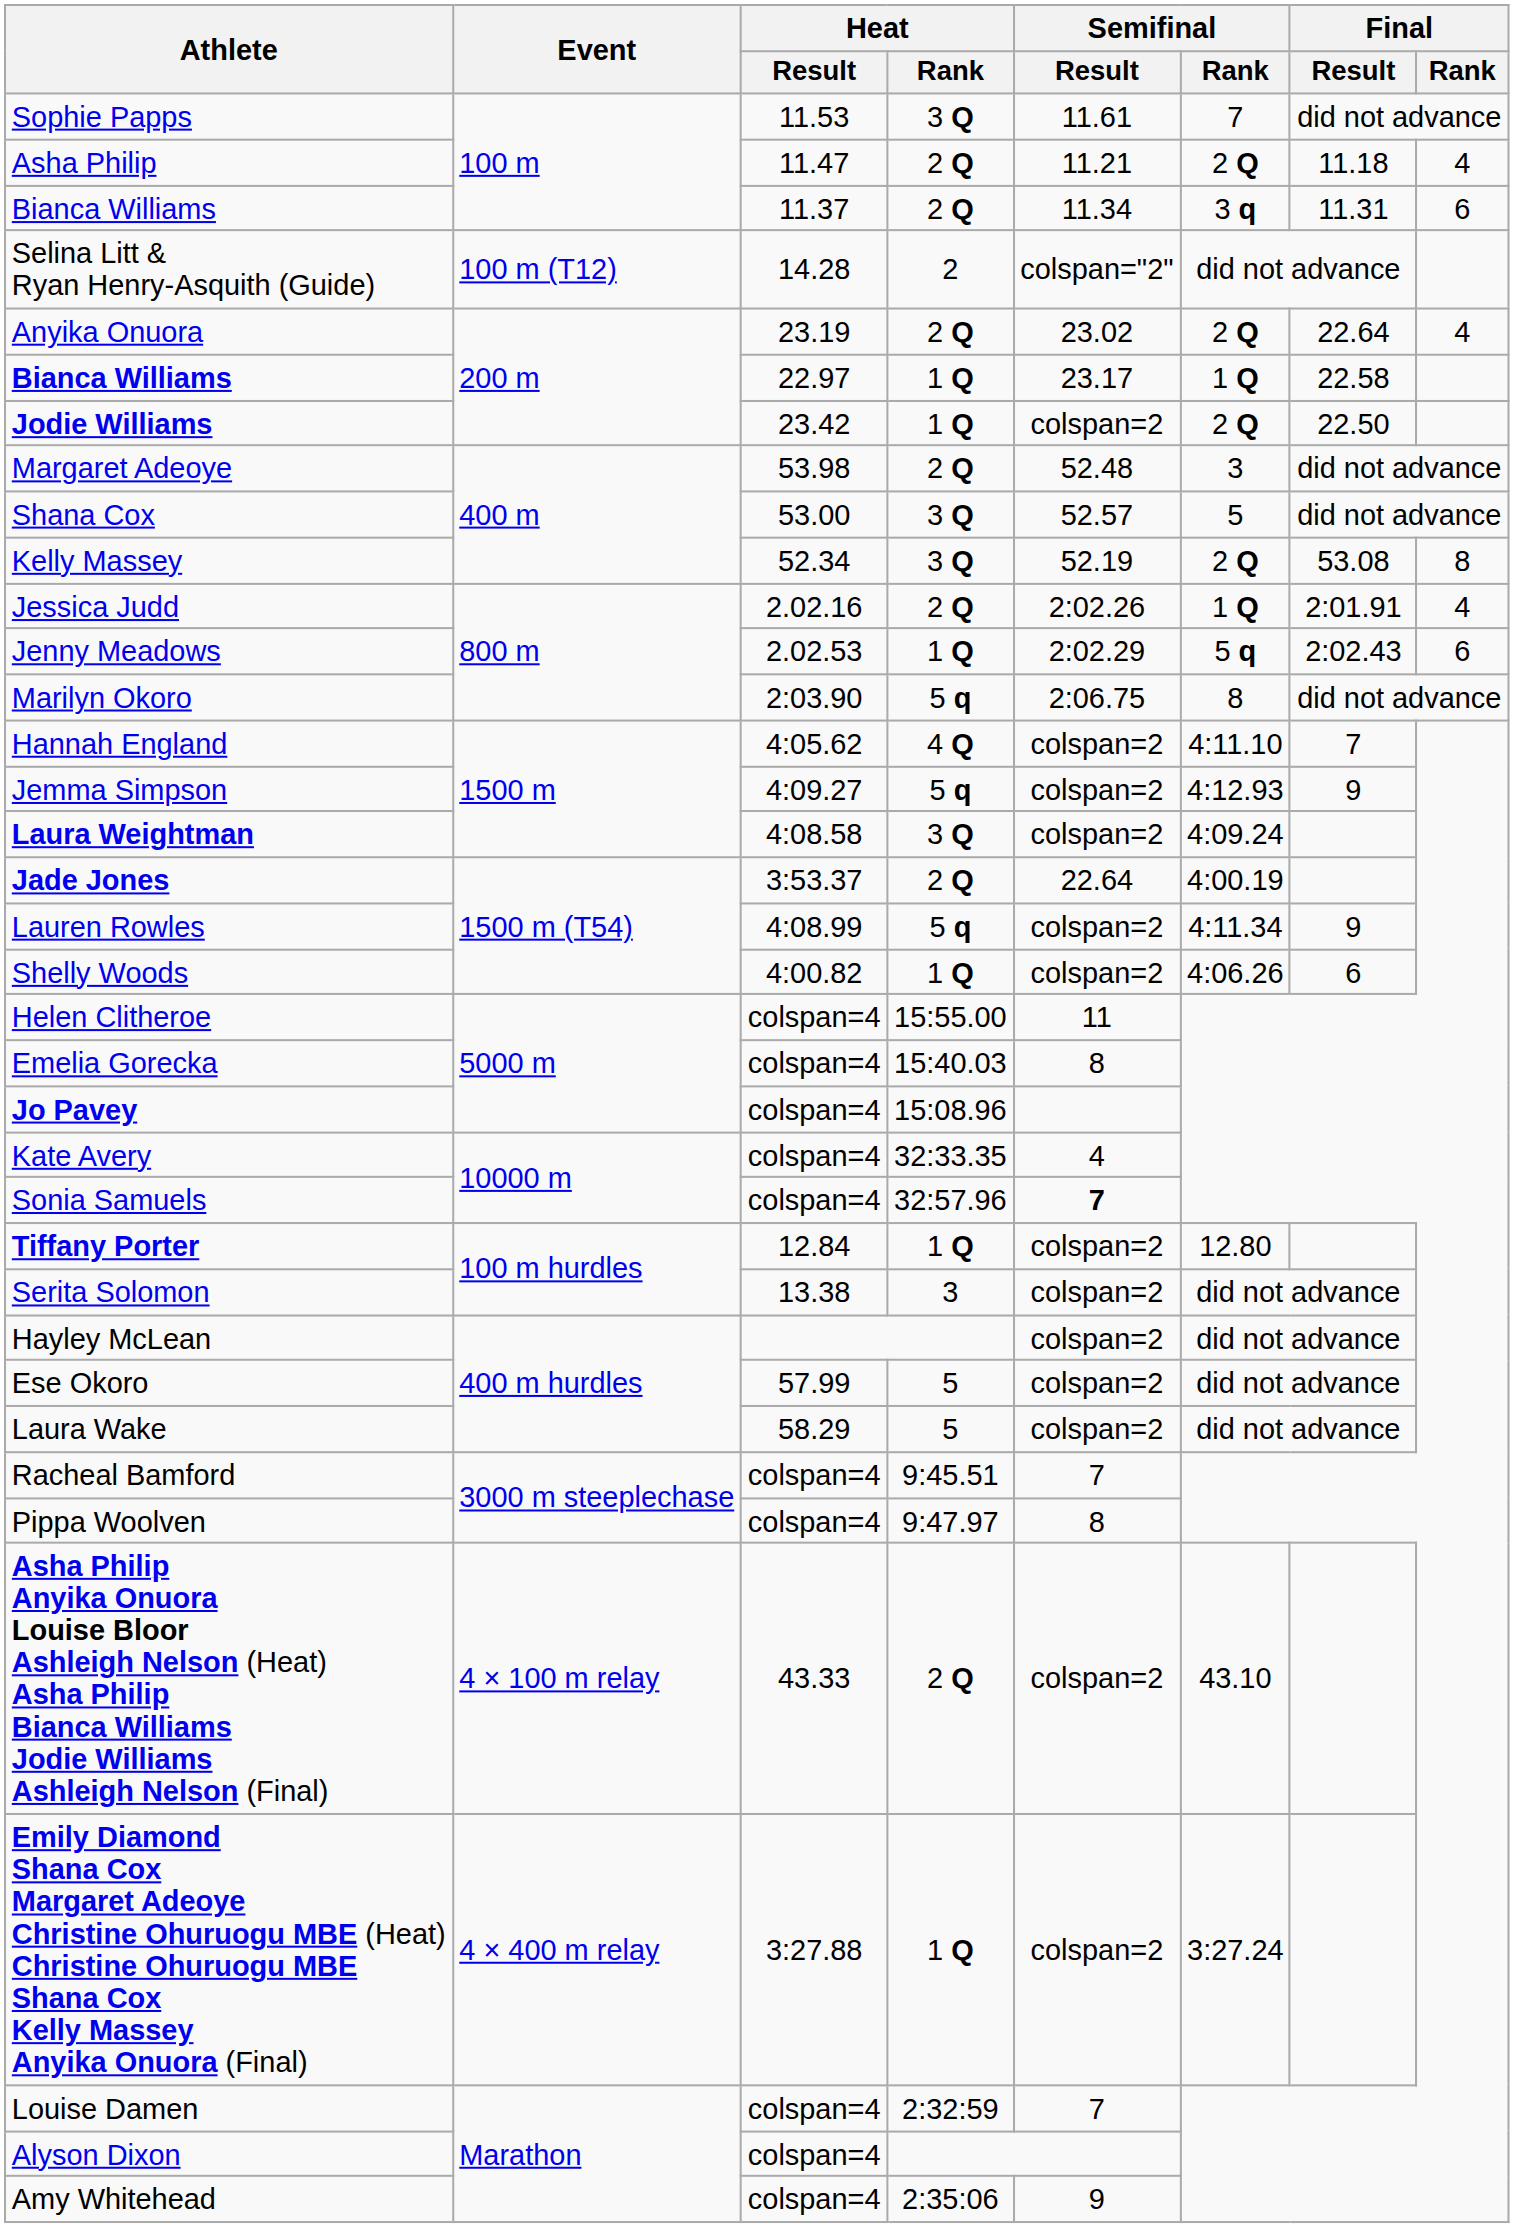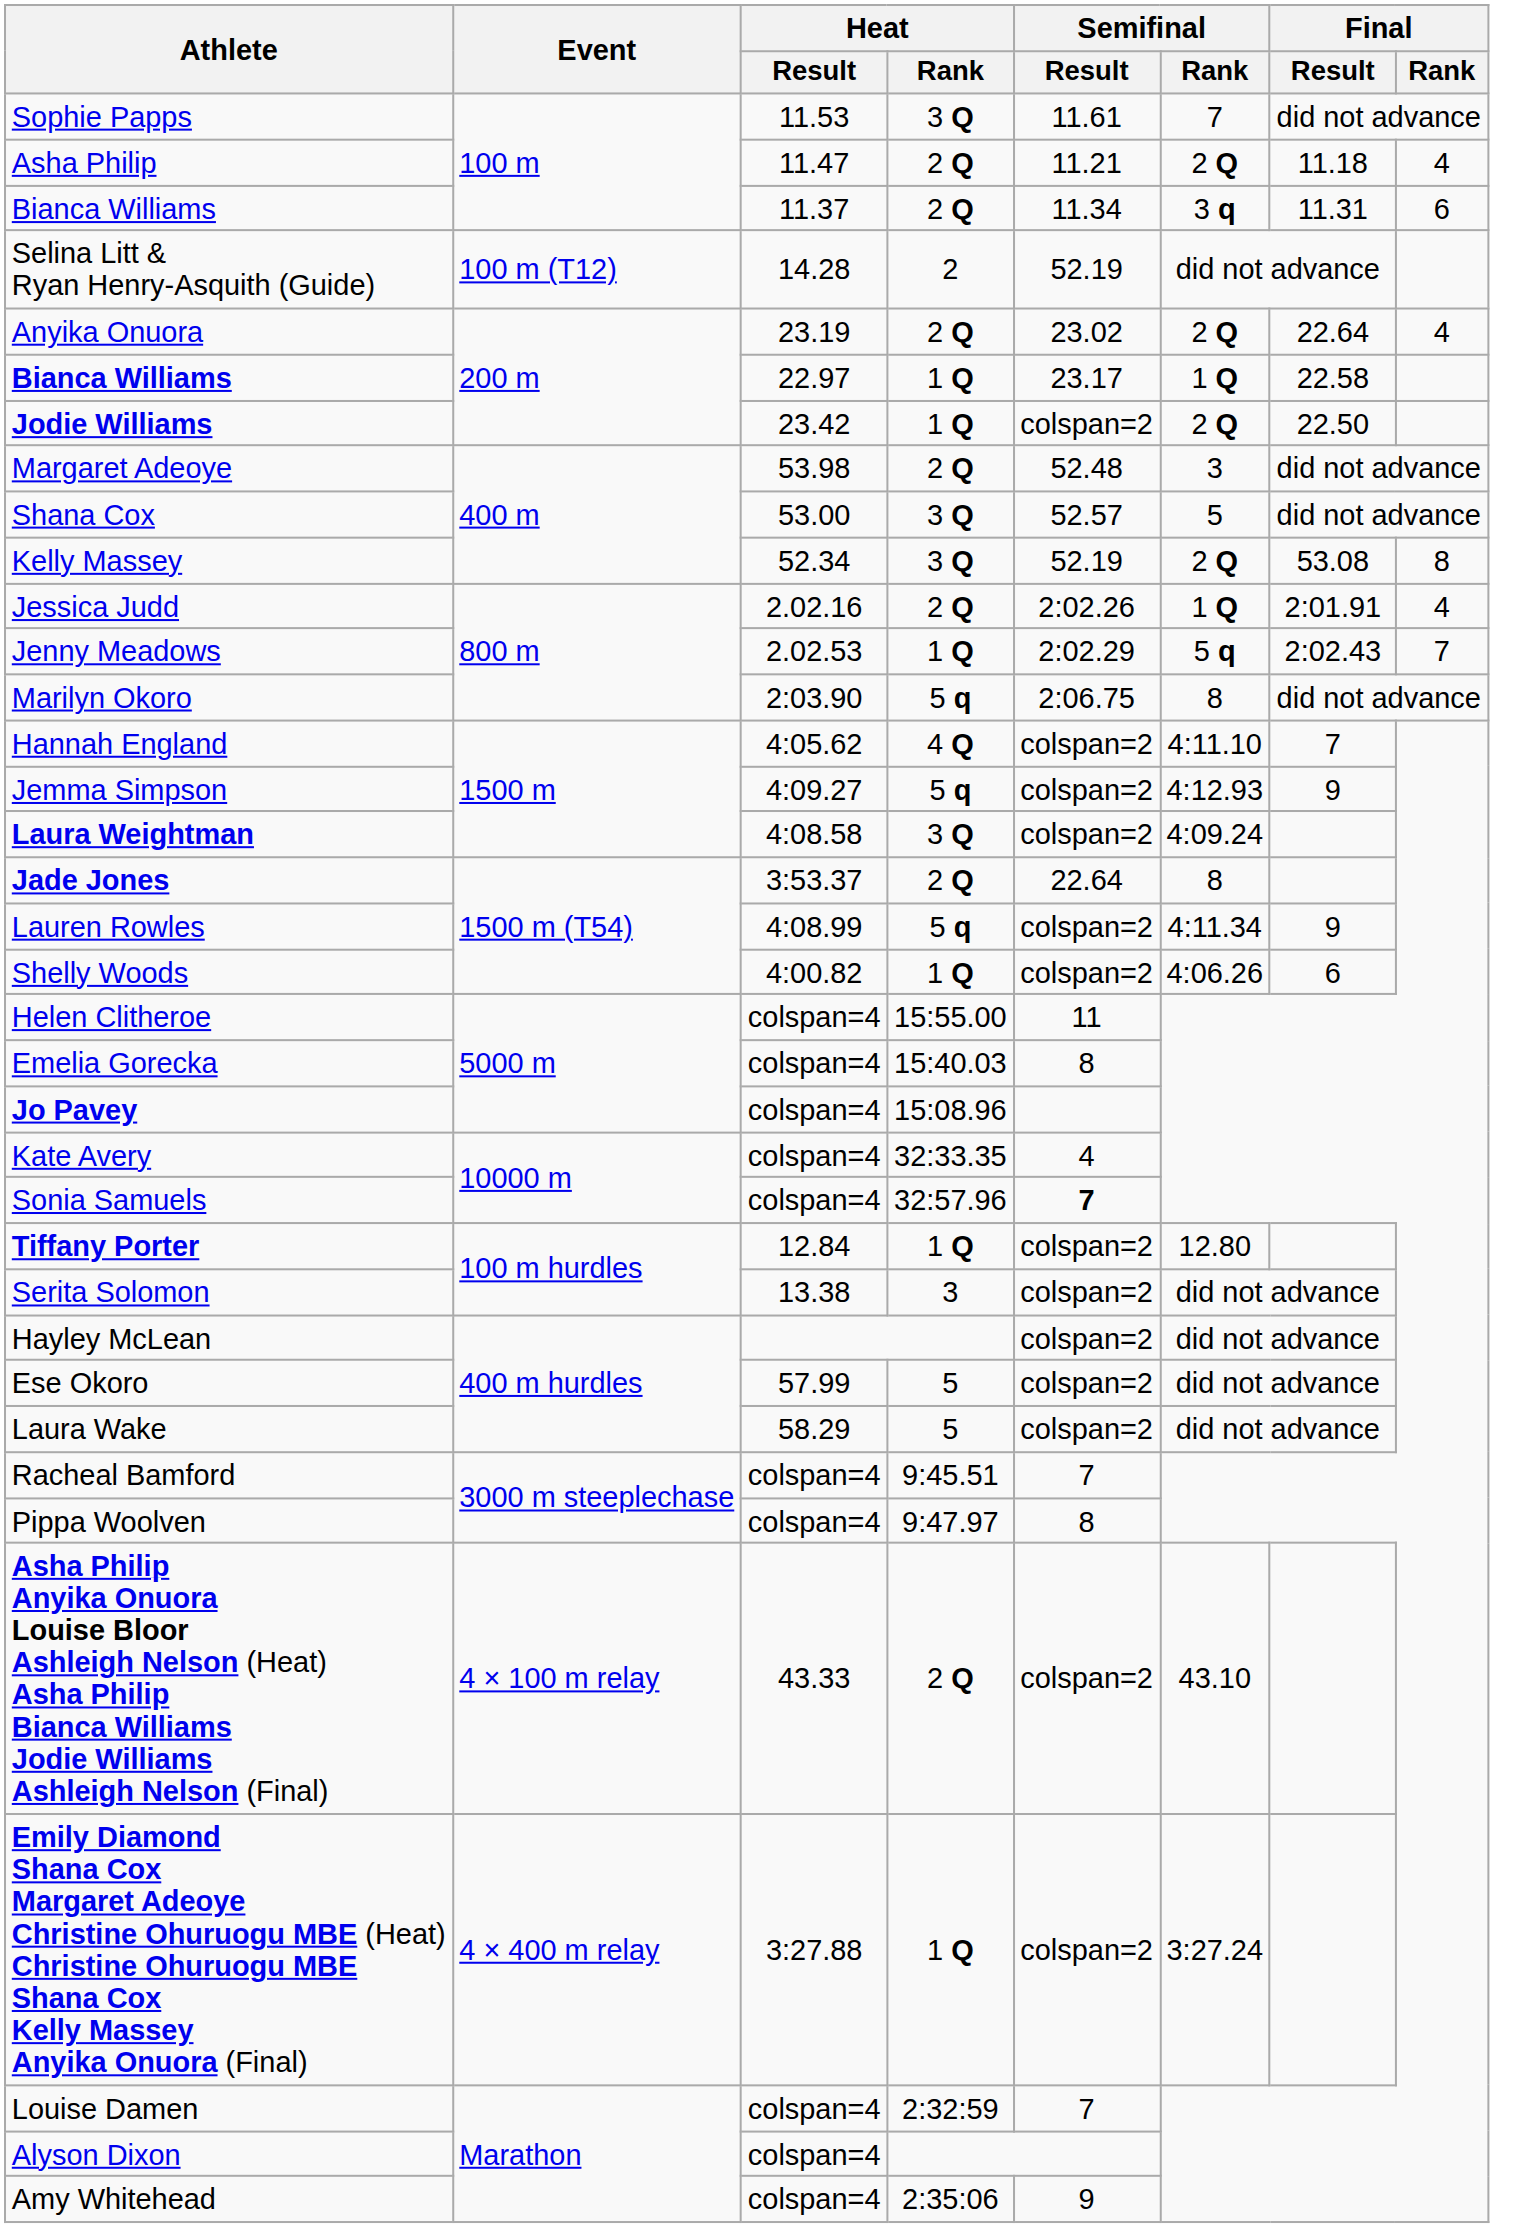(1097, 270) colspan="2" -> (1087, 270) 52.19
(1462, 652) 6 -> (1442, 652) 7
(1235, 881) 4:00.19 -> (1215, 881) 8
